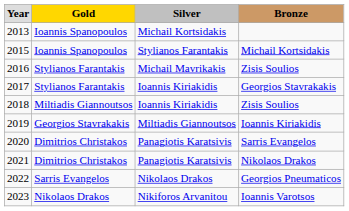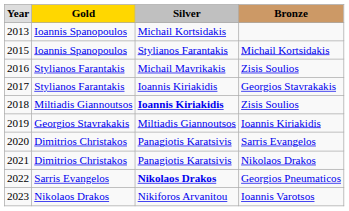(178, 105) normal -> (181, 105) bold
(175, 178) normal -> (177, 178) bold
